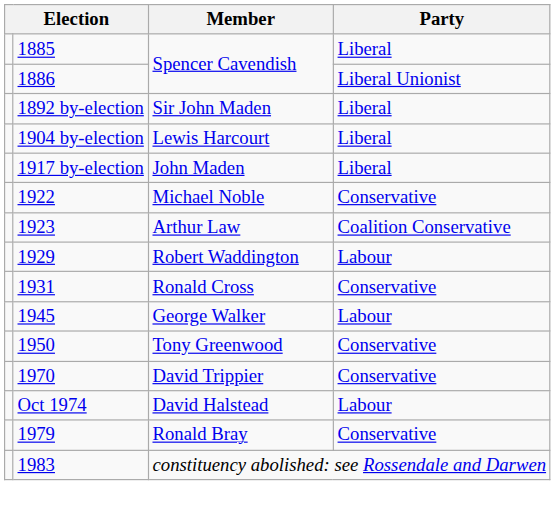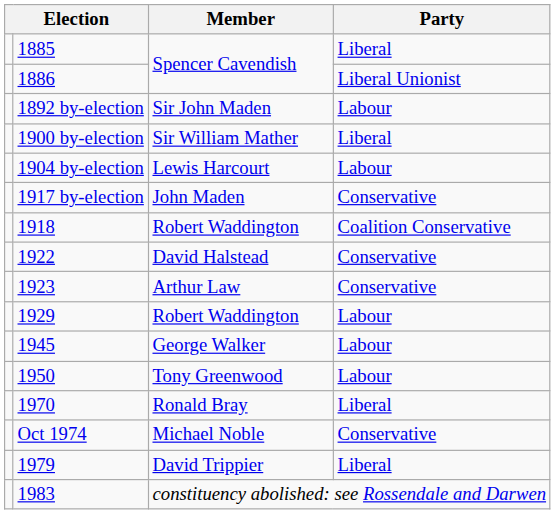(365, 108) Liberal -> (365, 108) Labour
+ row: (81, 138)
(365, 138) Liberal -> (365, 167) Labour
(365, 167) Liberal -> (387, 197) Conservative
+ row: (36, 227)
(208, 197) Michael Noble -> (210, 256) David Halstead
(424, 227) Coalition Conservative -> (387, 286) Conservative
- row: (36, 286)
(387, 345) Conservative -> (365, 375) Labour
(208, 375) David Trippier -> (200, 405) Ronald Bray
(387, 375) Conservative -> (365, 405) Liberal
(210, 405) David Halstead -> (208, 434) Michael Noble
(365, 405) Labour -> (387, 434) Conservative
(200, 434) Ronald Bray -> (208, 464) David Trippier
(387, 434) Conservative -> (365, 464) Liberal
